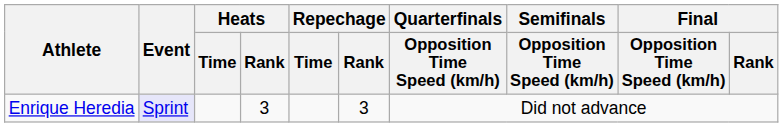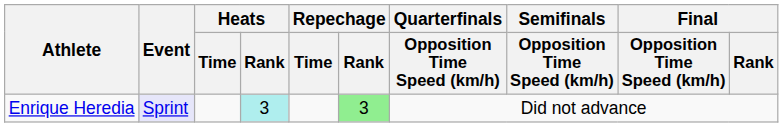(264, 109) no background -> (264, 109) paleturquoise background
(364, 109) no background -> (364, 109) lightgreen background
